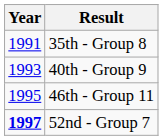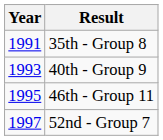(25, 122) bold -> (25, 122) normal
